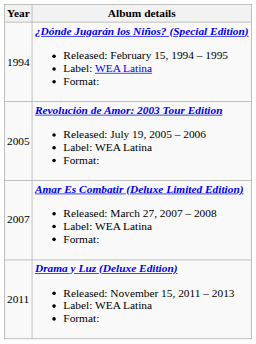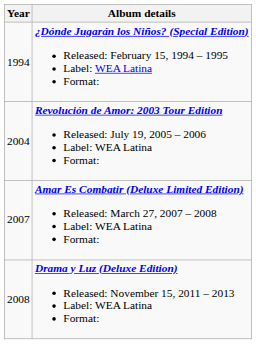(18, 141) 2005 -> (18, 141) 2004
(18, 299) 2011 -> (18, 299) 2008
